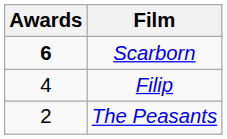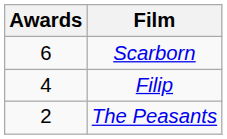(46, 52) bold -> (46, 52) normal
